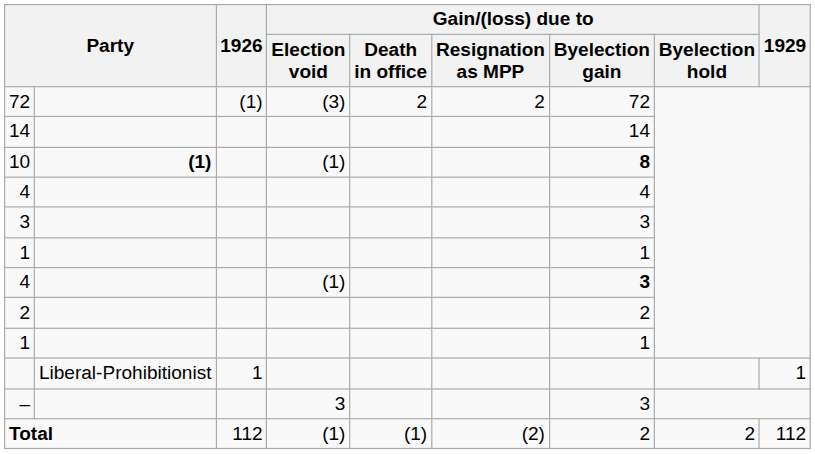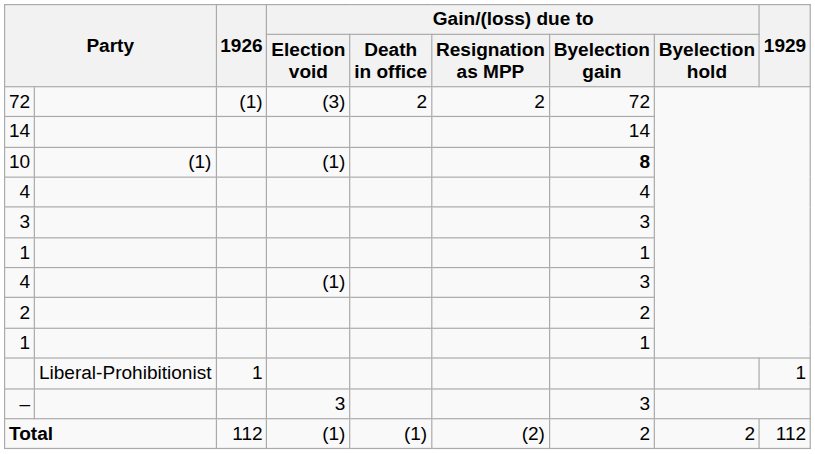(200, 161) bold -> (200, 161) normal
(645, 282) bold -> (645, 282) normal
